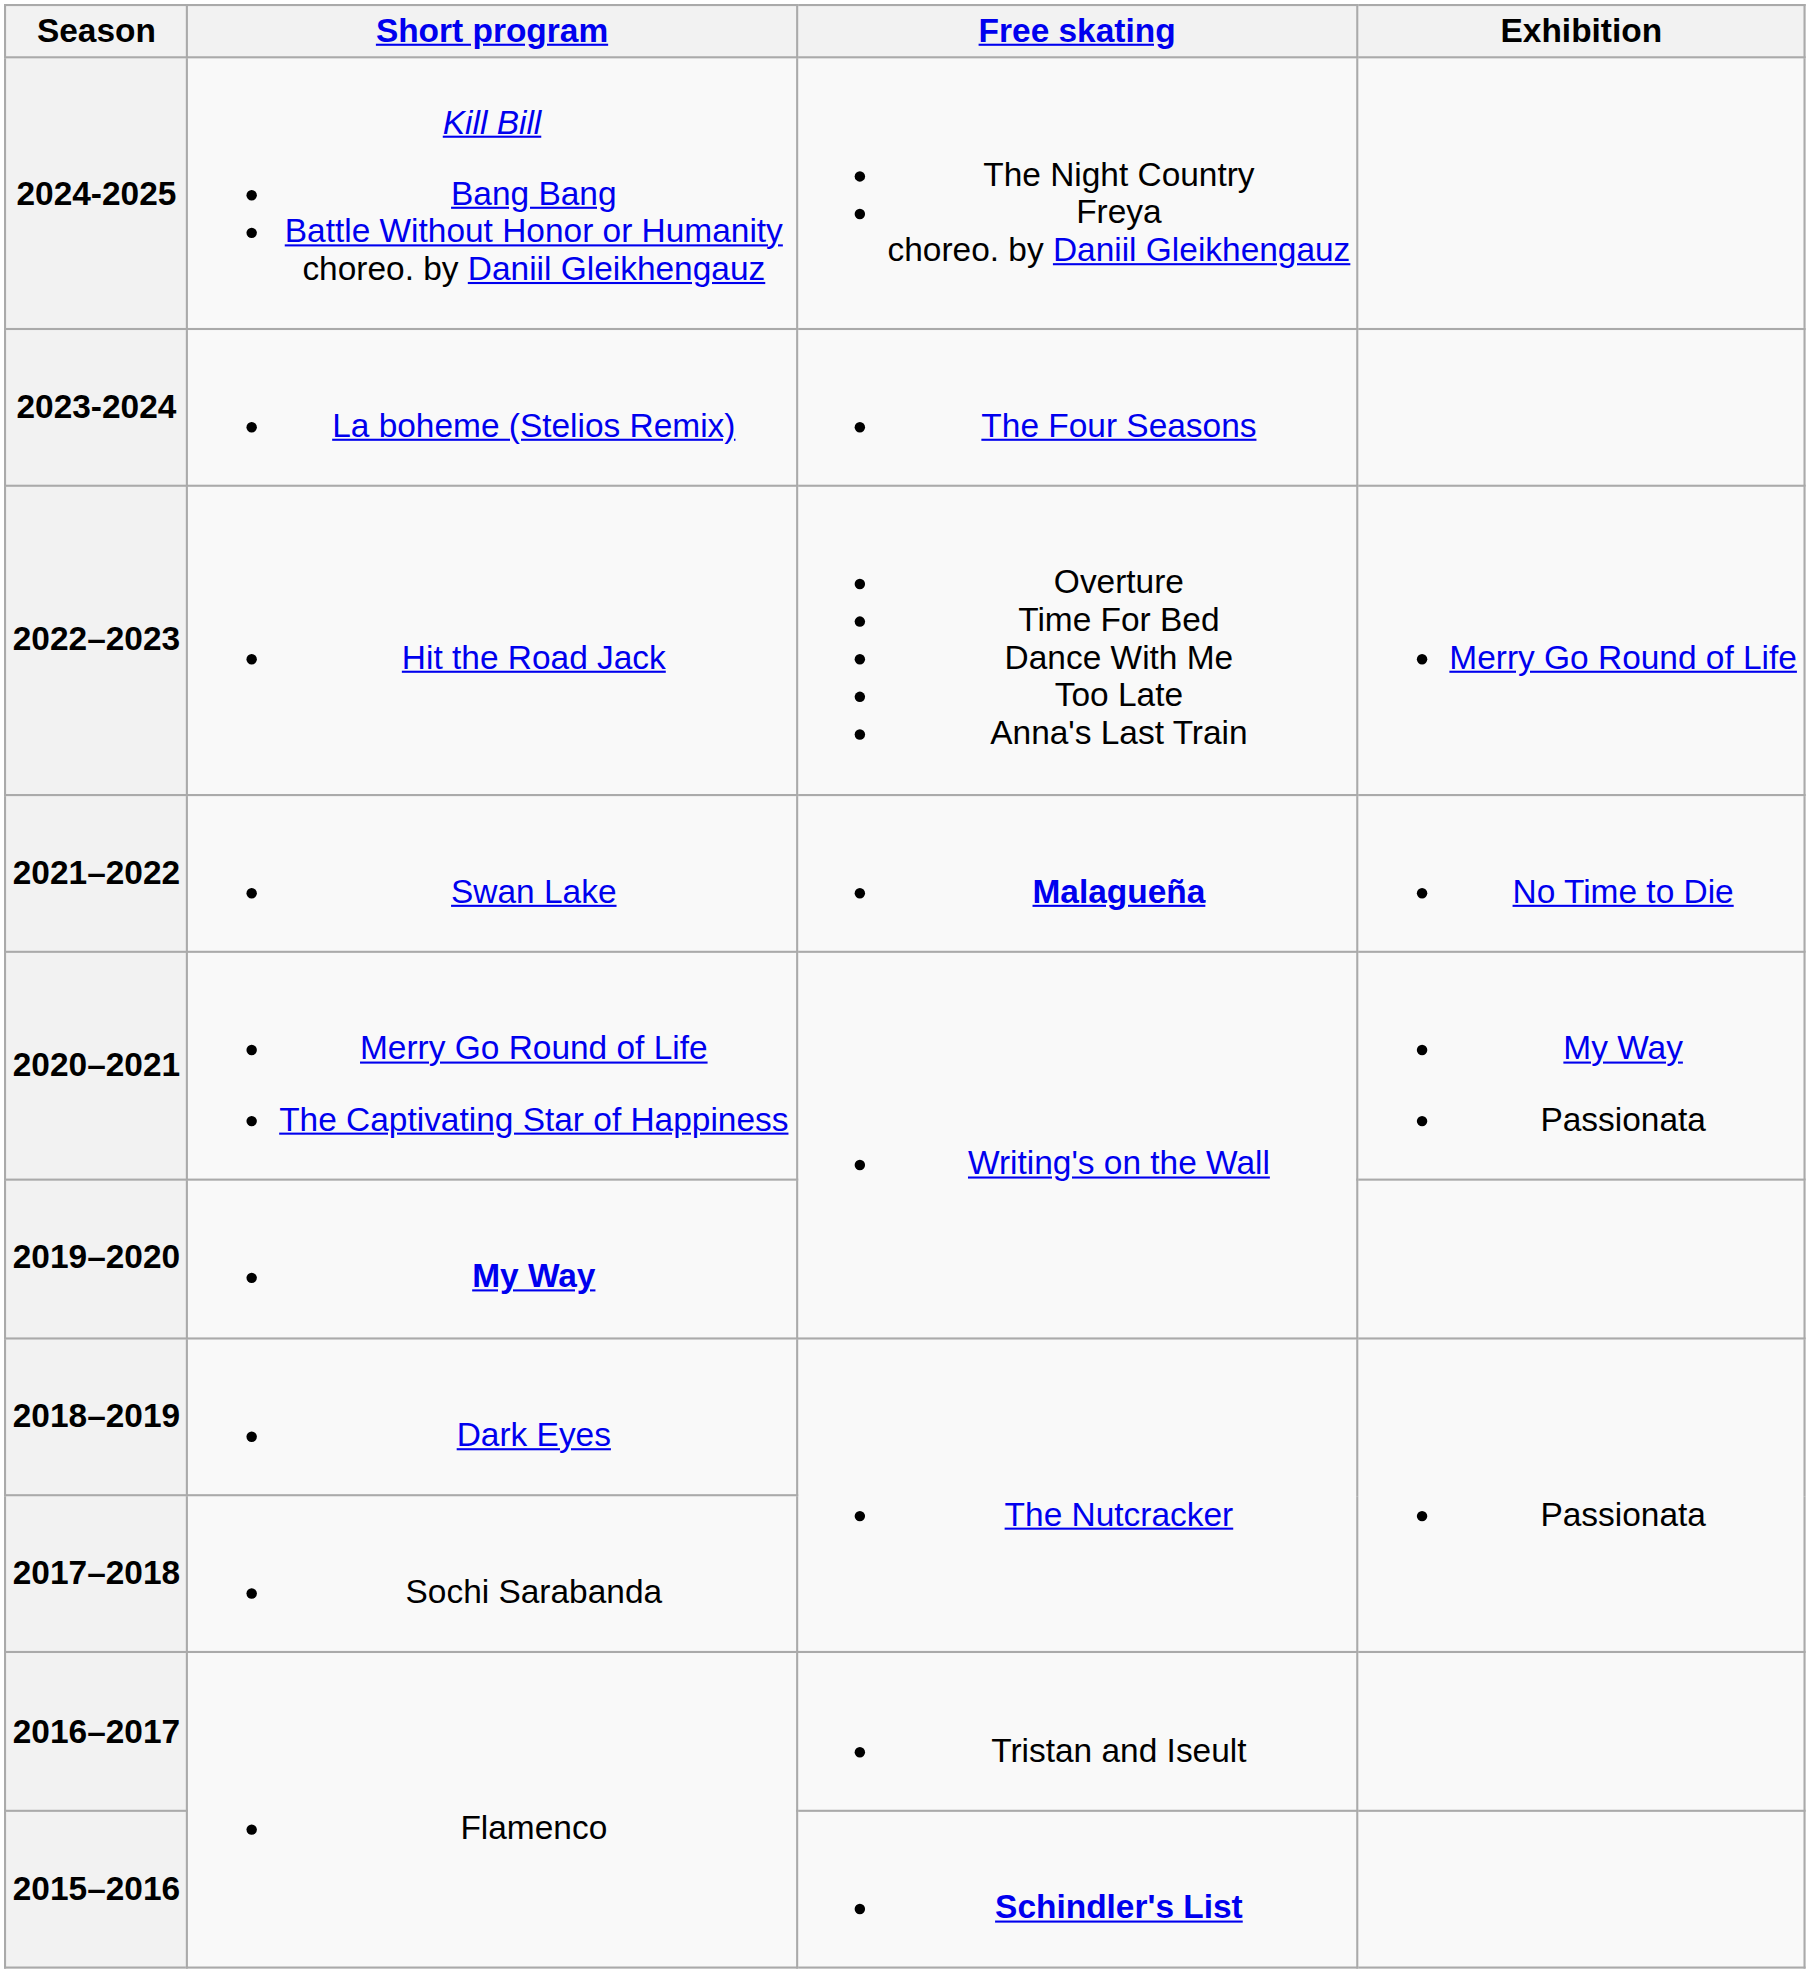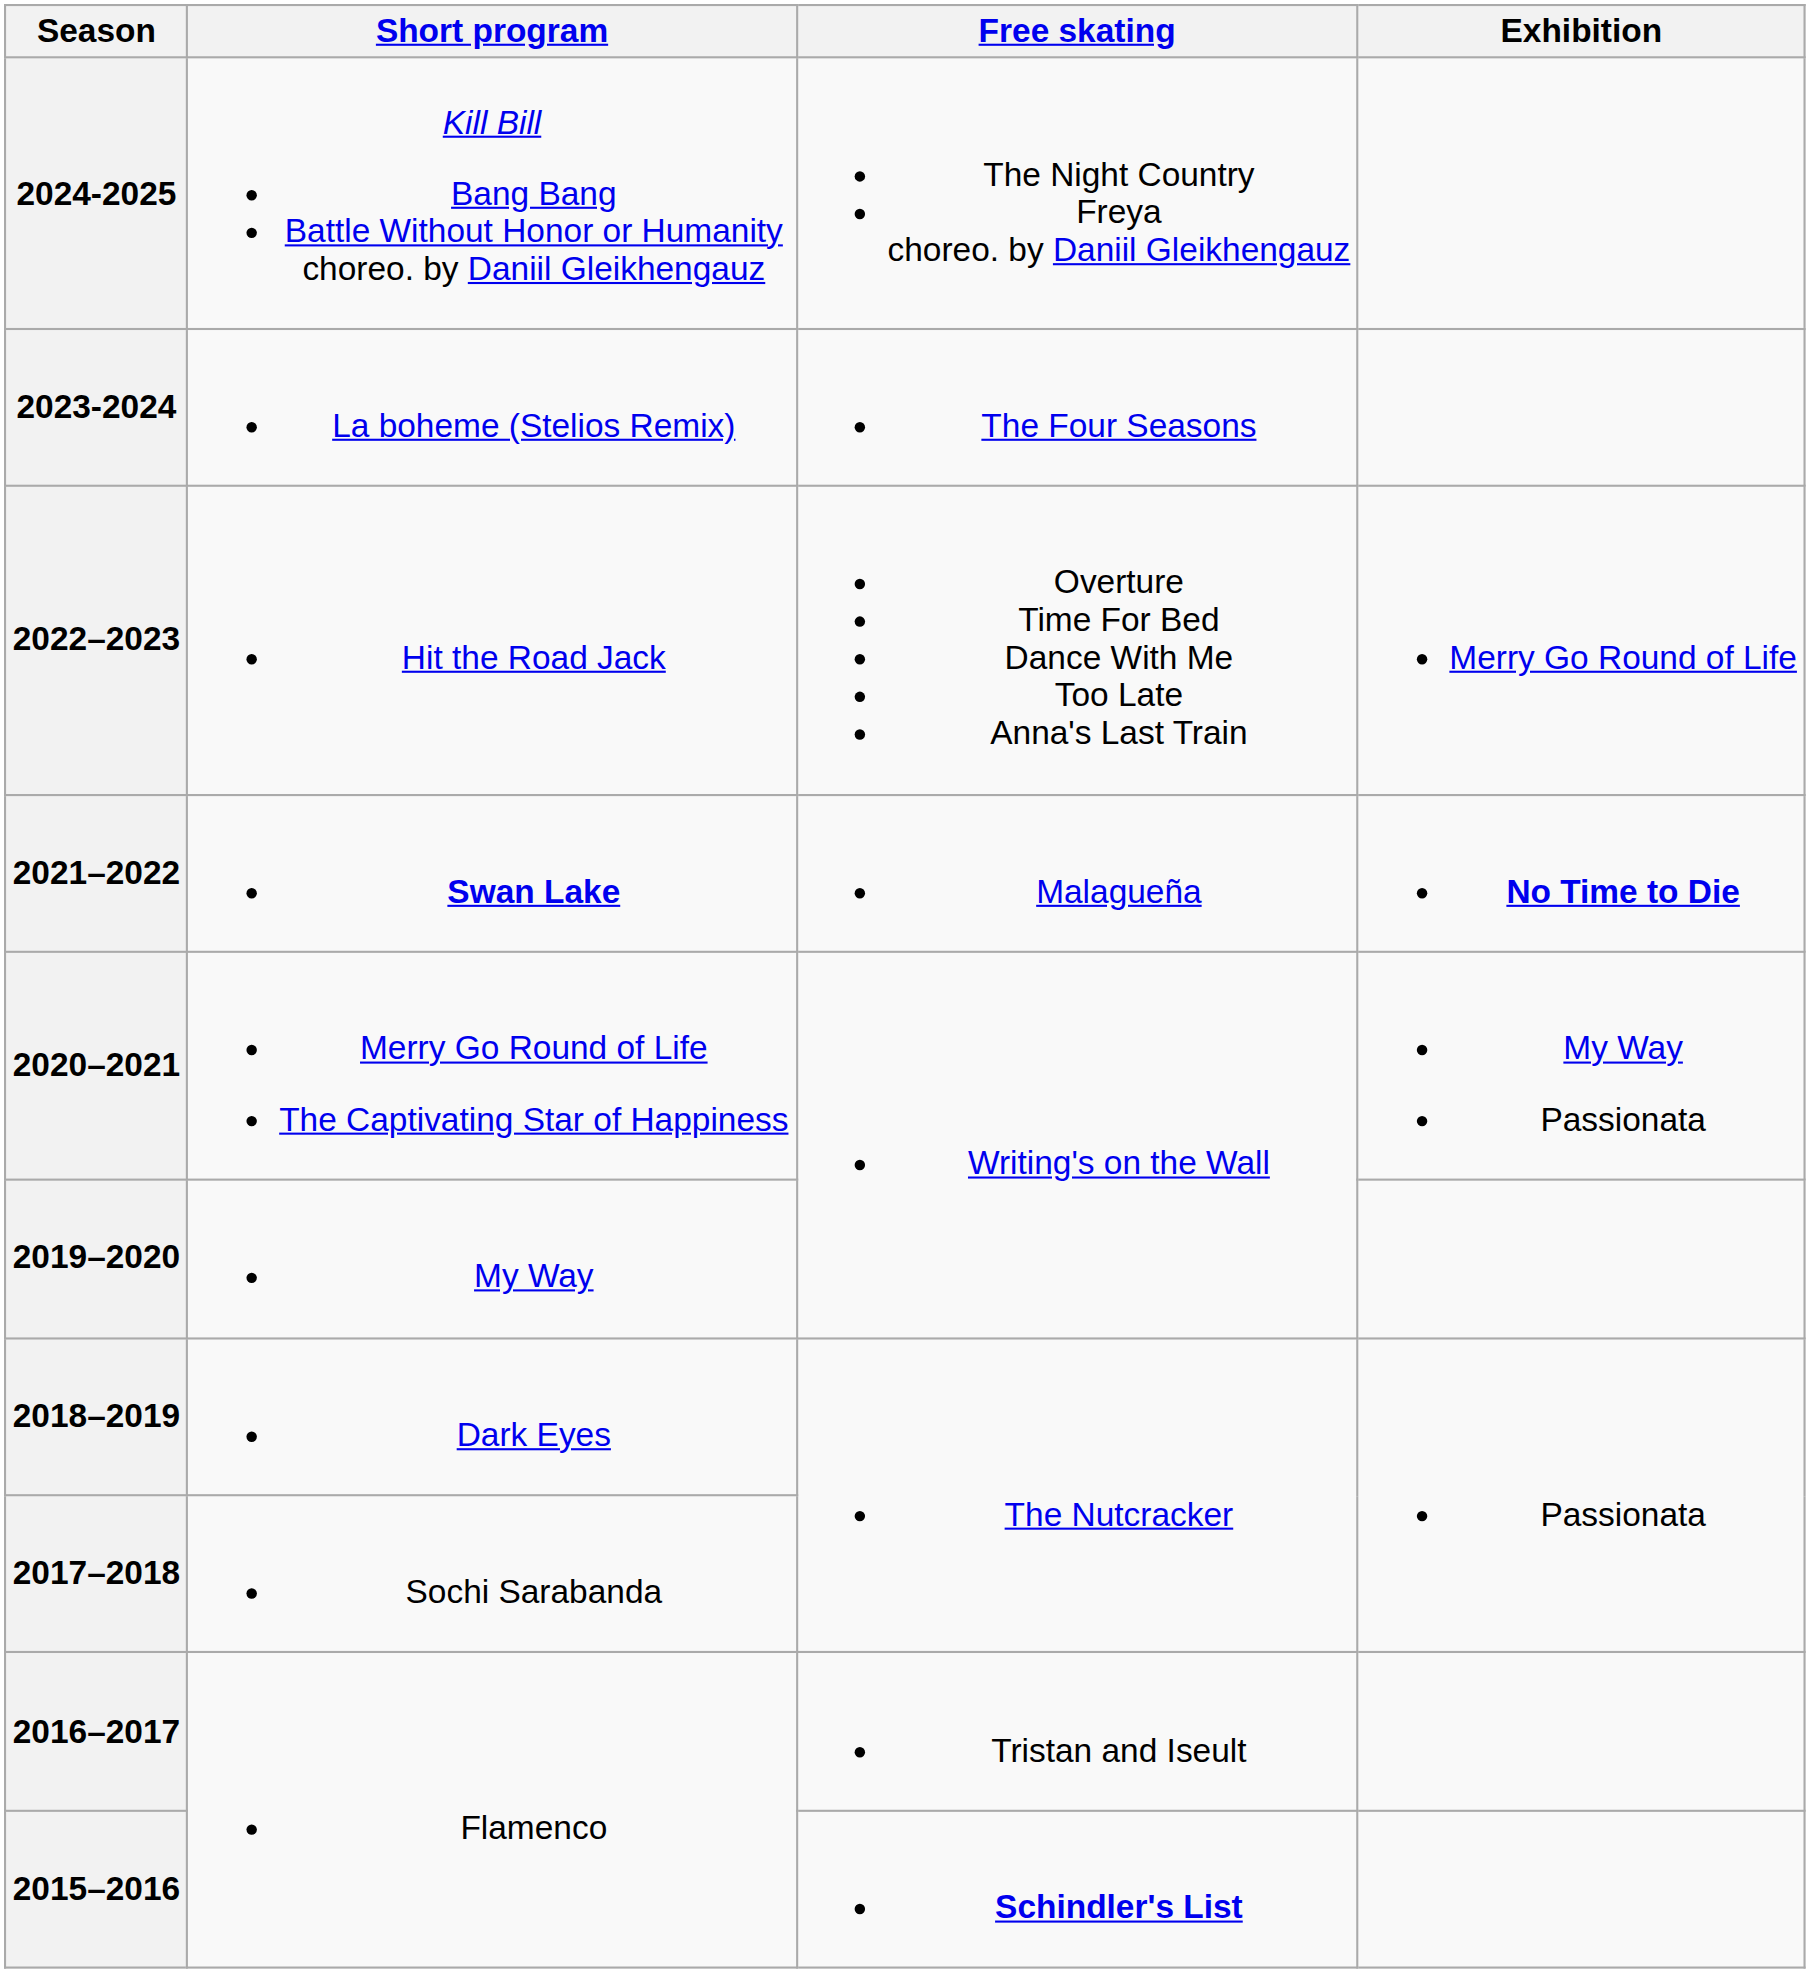(492, 892) normal -> (492, 892) bold
(1077, 892) bold -> (1077, 892) normal
(1581, 892) normal -> (1581, 892) bold
(492, 1278) bold -> (492, 1278) normal
